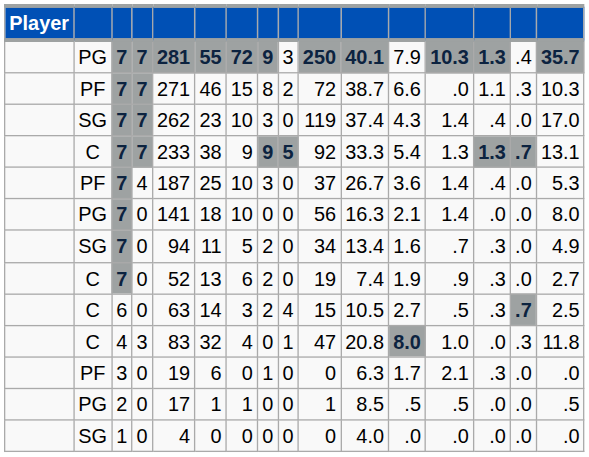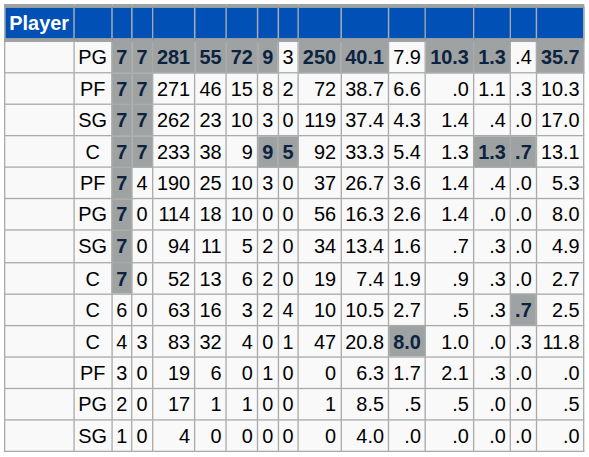(174, 183) 187 -> (174, 183) 190
(174, 215) 141 -> (174, 215) 114
(407, 215) 2.1 -> (407, 215) 2.6
(210, 310) 14 -> (210, 310) 16
(325, 310) 15 -> (325, 310) 10
